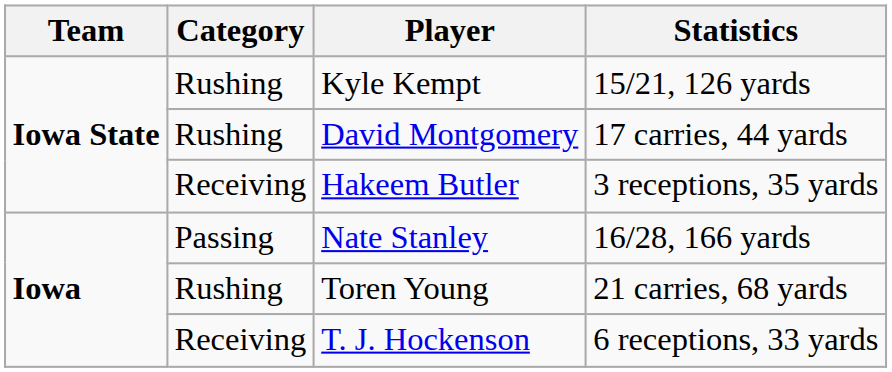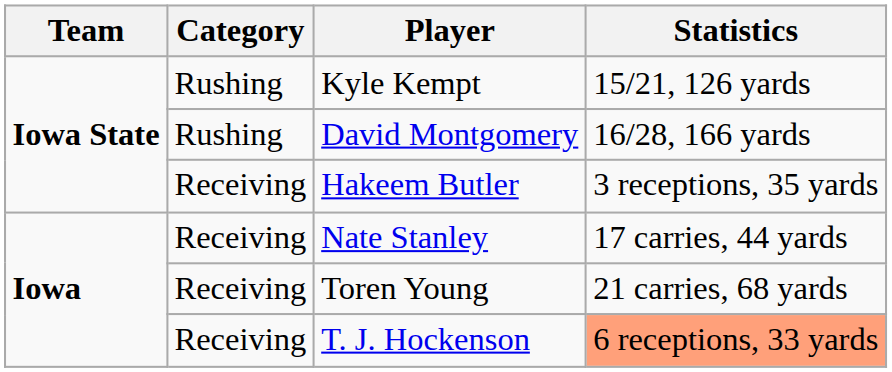(720, 133) 17 carries, 44 yards -> (702, 133) 16/28, 166 yards
(224, 236) Passing -> (240, 236) Receiving
(702, 236) 16/28, 166 yards -> (720, 236) 17 carries, 44 yards
(229, 288) Rushing -> (240, 288) Receiving
(736, 339) no background -> (736, 339) lightsalmon background
